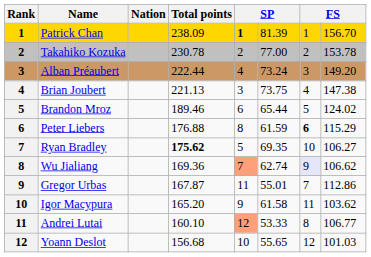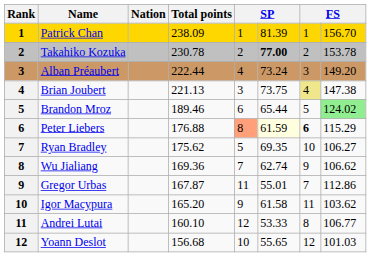(240, 33) bold -> (240, 33) normal
(274, 52) normal -> (274, 52) bold
(306, 90) no background -> (306, 90) khaki background
(340, 109) no background -> (340, 109) lightgreen background
(240, 128) no background -> (240, 128) lightsalmon background
(274, 128) no background -> (274, 128) lightyellow background
(188, 147) bold -> (188, 147) normal
(240, 166) lightsalmon background -> (240, 166) no background
(306, 166) lavender background -> (306, 166) no background
(243, 223) lightsalmon background -> (243, 223) no background
